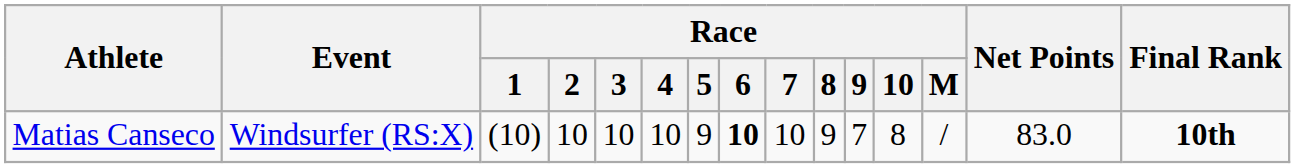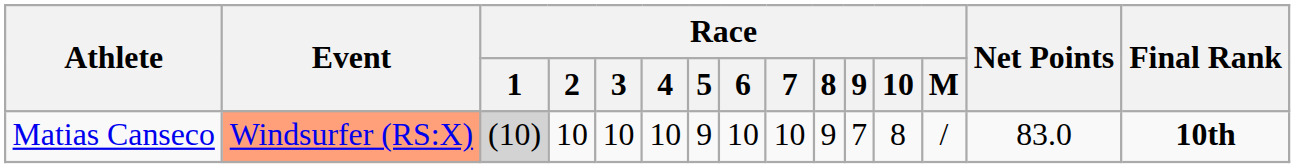(351, 136) no background -> (351, 136) lightsalmon background
(515, 136) no background -> (515, 136) lightgrey background
(743, 136) bold -> (743, 136) normal
